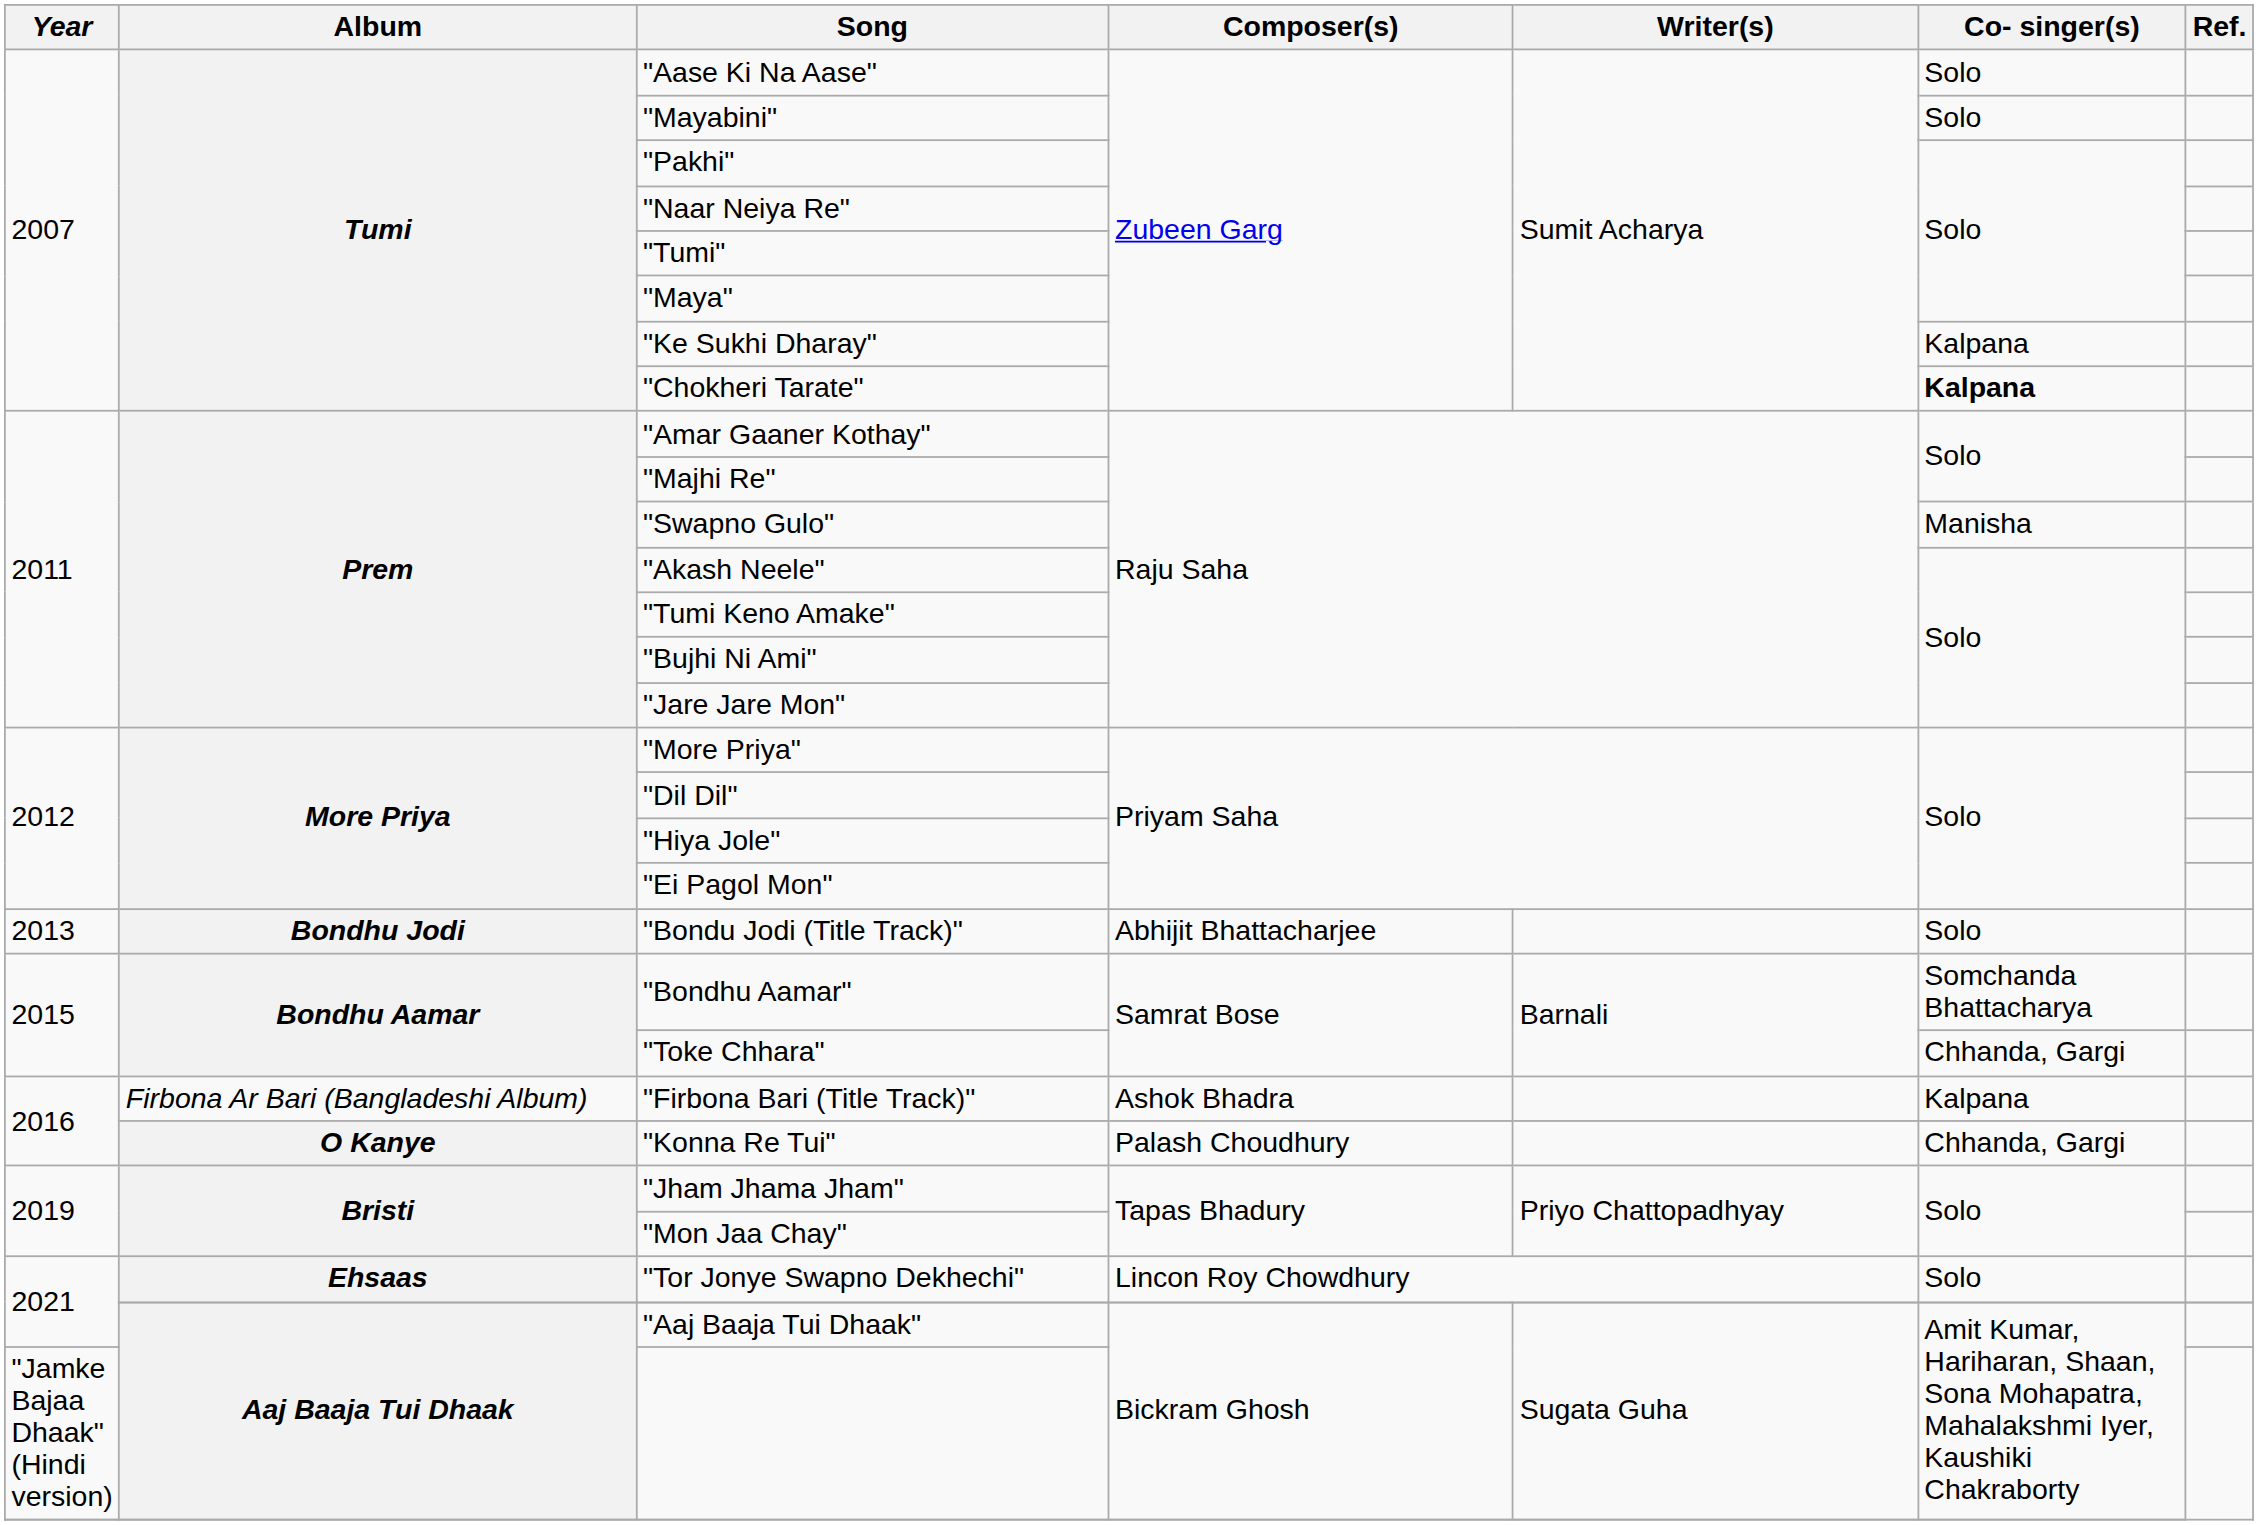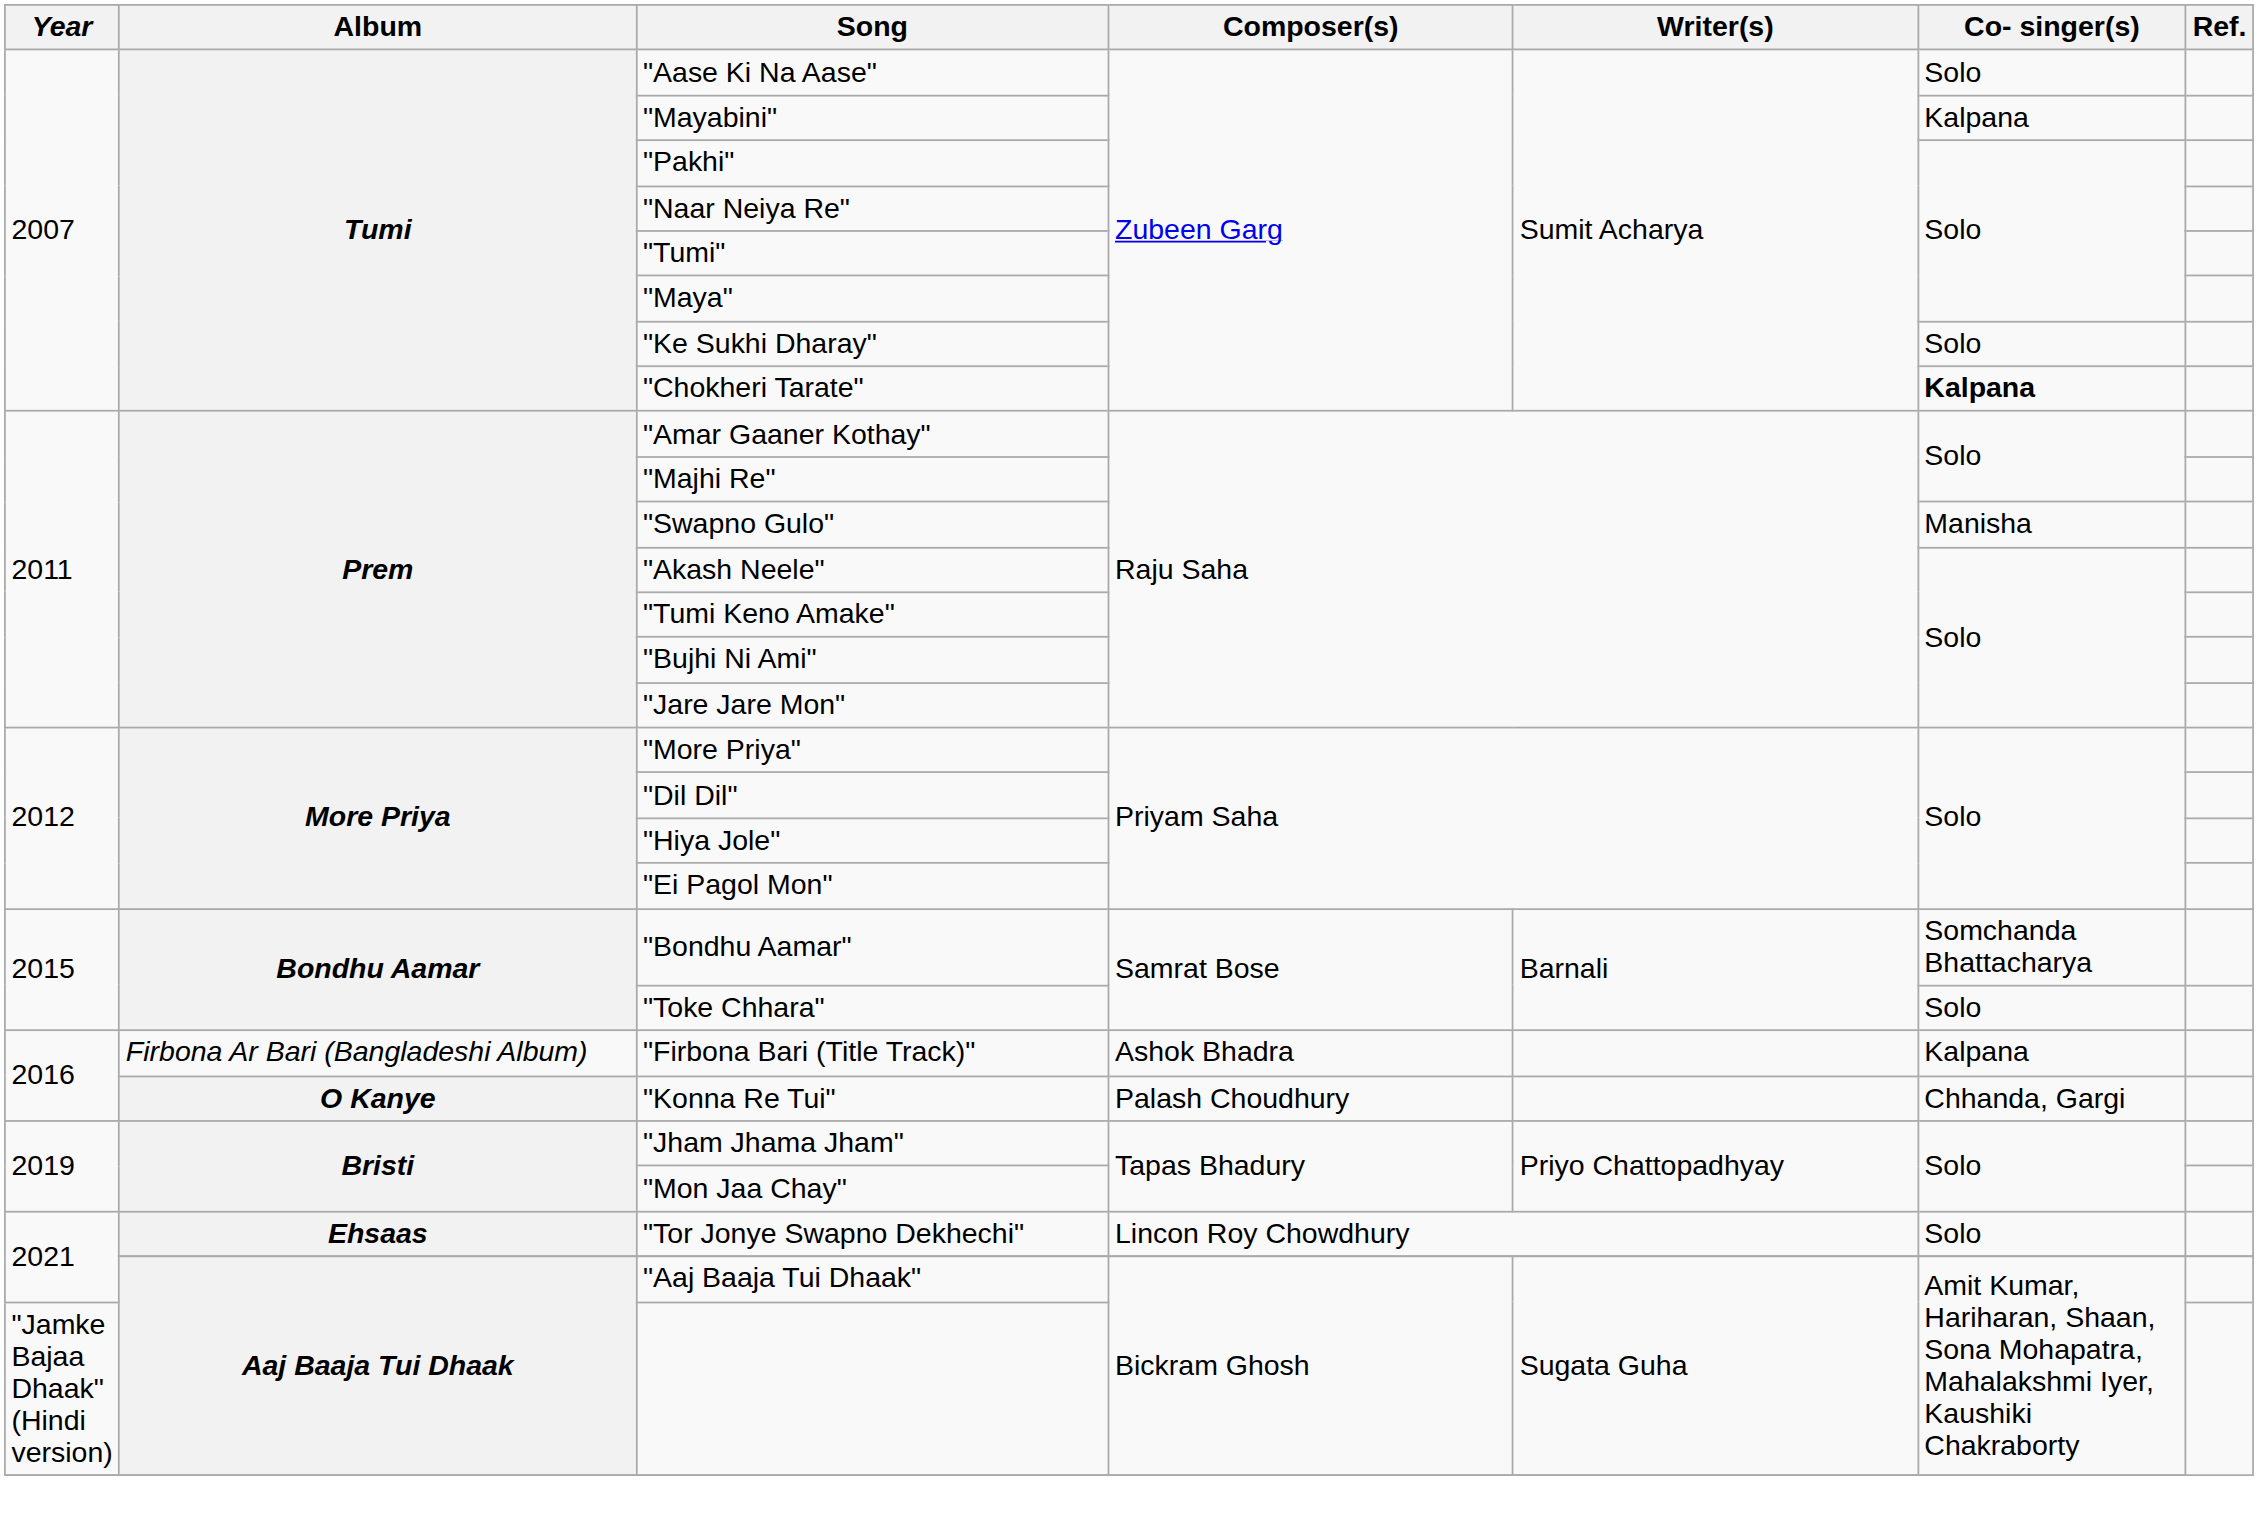(1953, 117) Solo -> (1977, 117) Kalpana
(1977, 343) Kalpana -> (1953, 343) Solo
- row: (378, 930)
(2025, 1052) Chhanda, Gargi -> (1953, 1007) Solo
